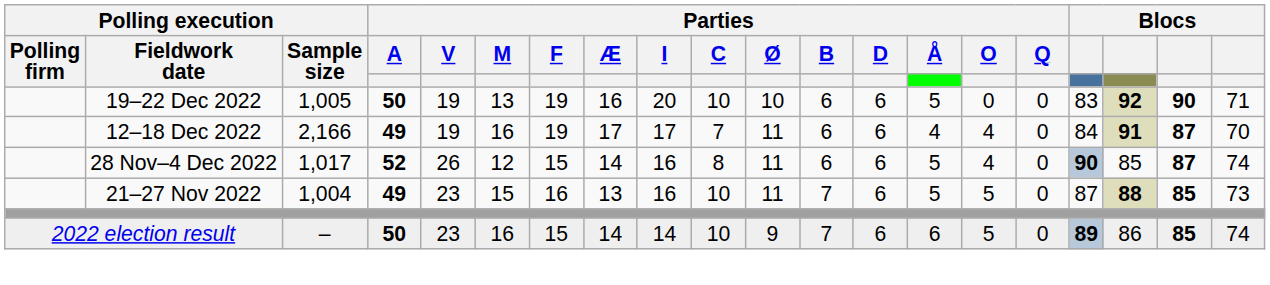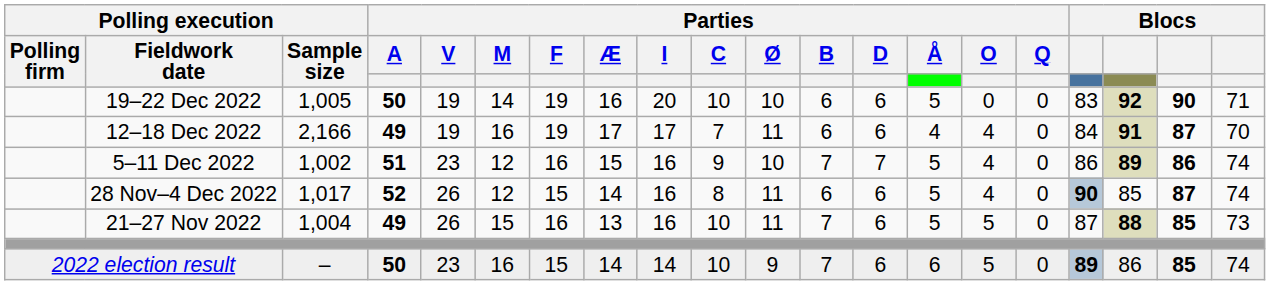(502, 102) 13 -> (502, 102) 14
+ row: (184, 163)
(448, 193) 23 -> (448, 224) 26
